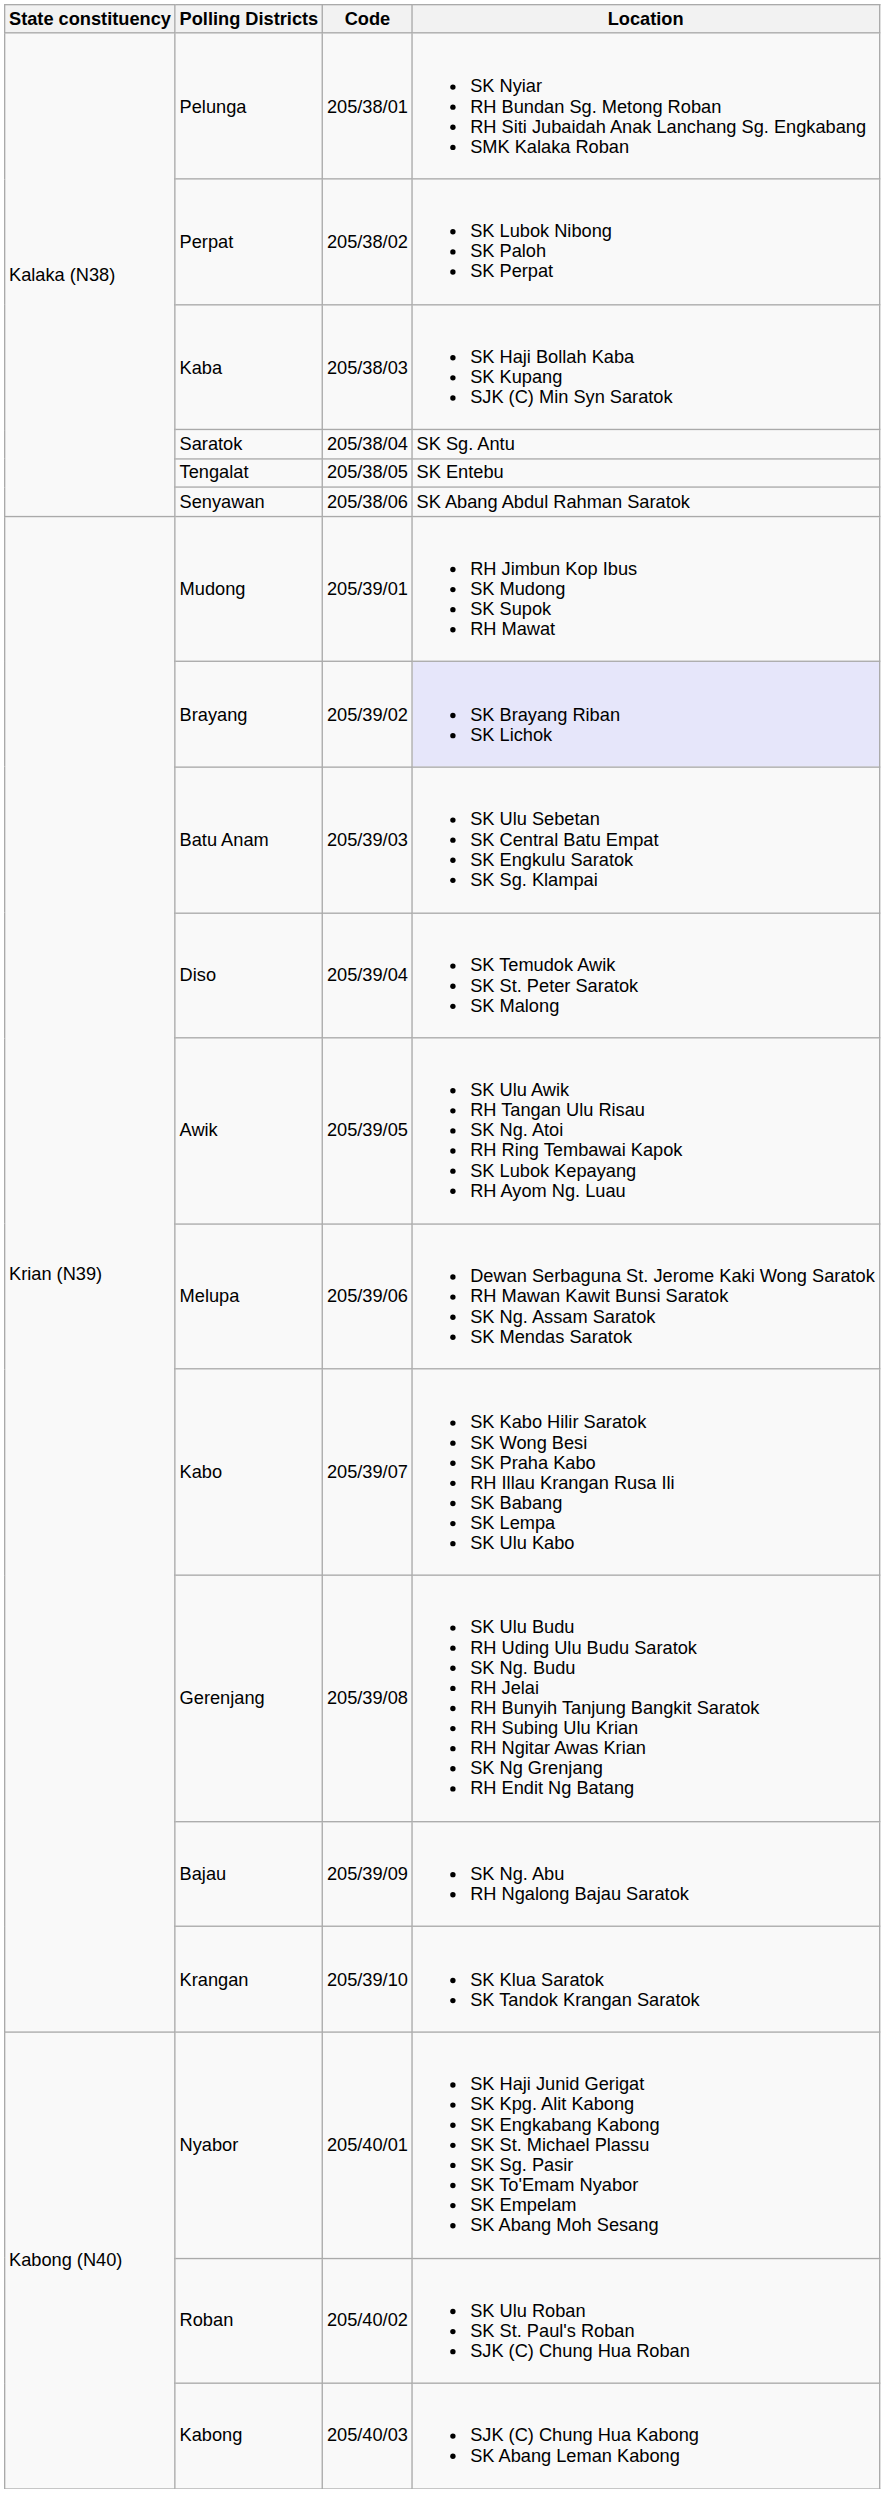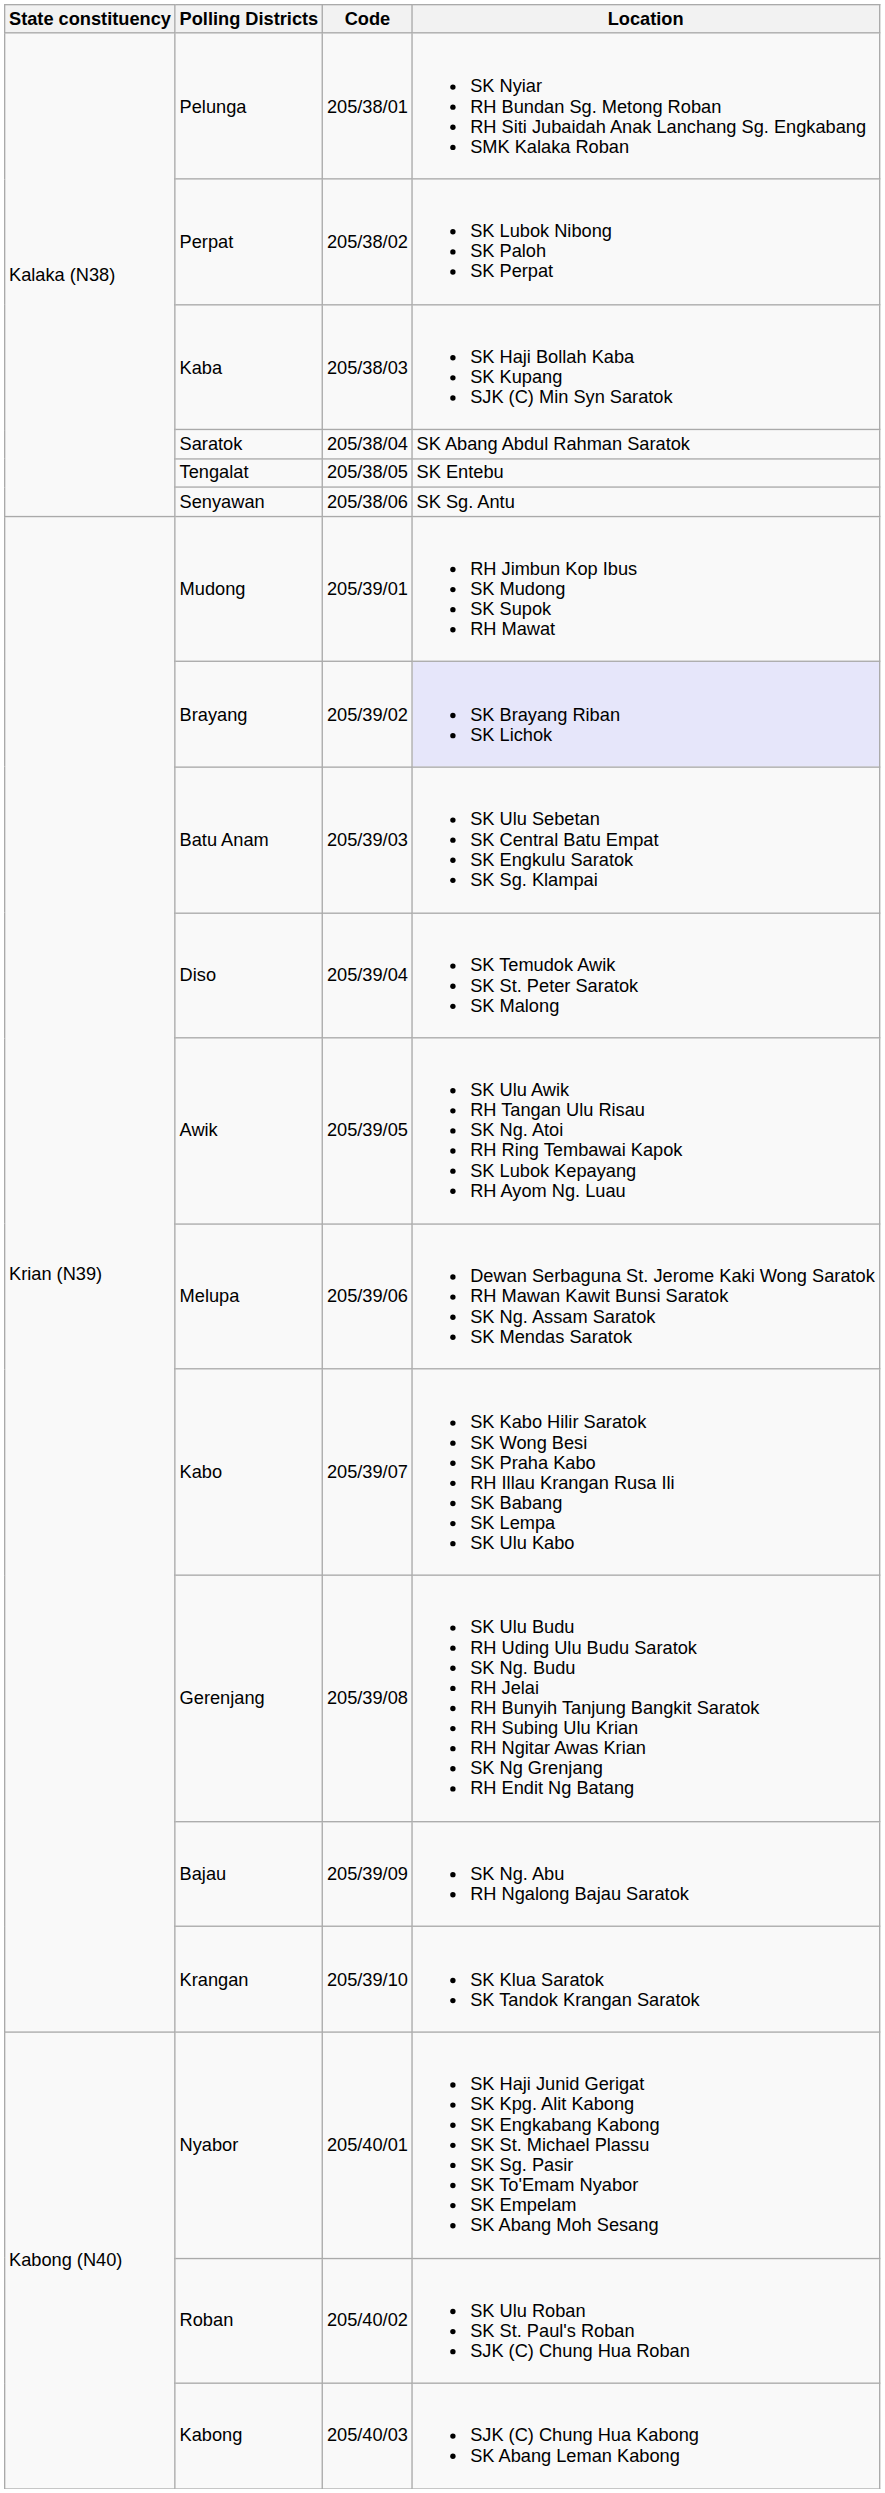(466, 444) SK Sg. Antu -> (553, 444) SK Abang Abdul Rahman Saratok
(553, 501) SK Abang Abdul Rahman Saratok -> (466, 501) SK Sg. Antu
